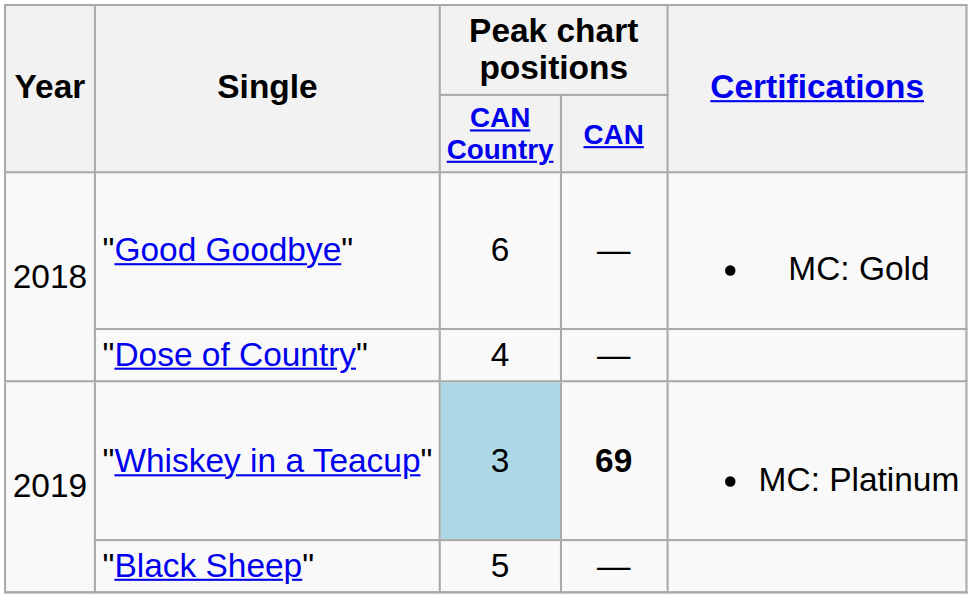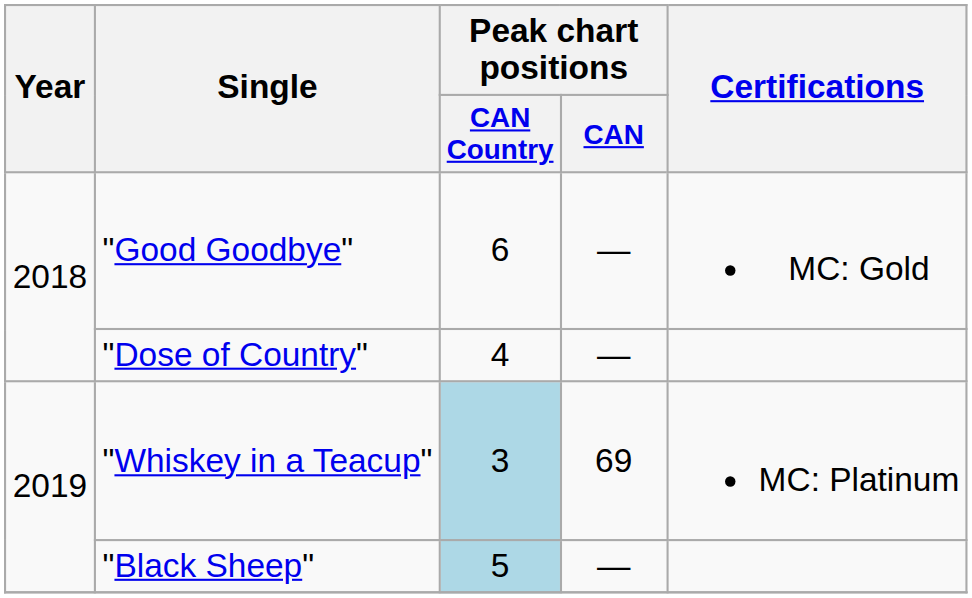(614, 460) bold -> (614, 460) normal
(500, 565) no background -> (500, 565) lightblue background
